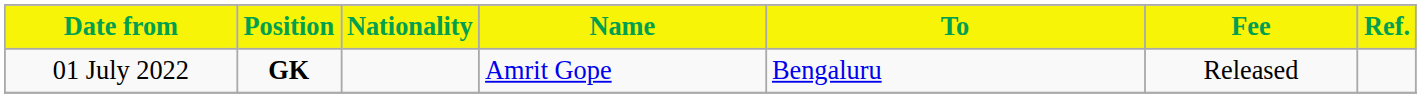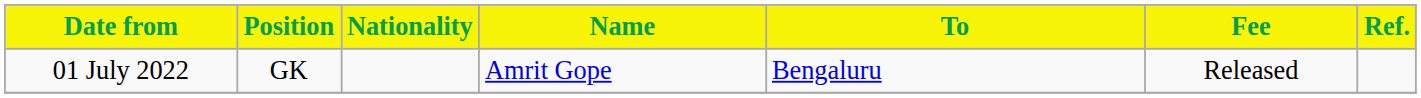(289, 70) bold -> (289, 70) normal
